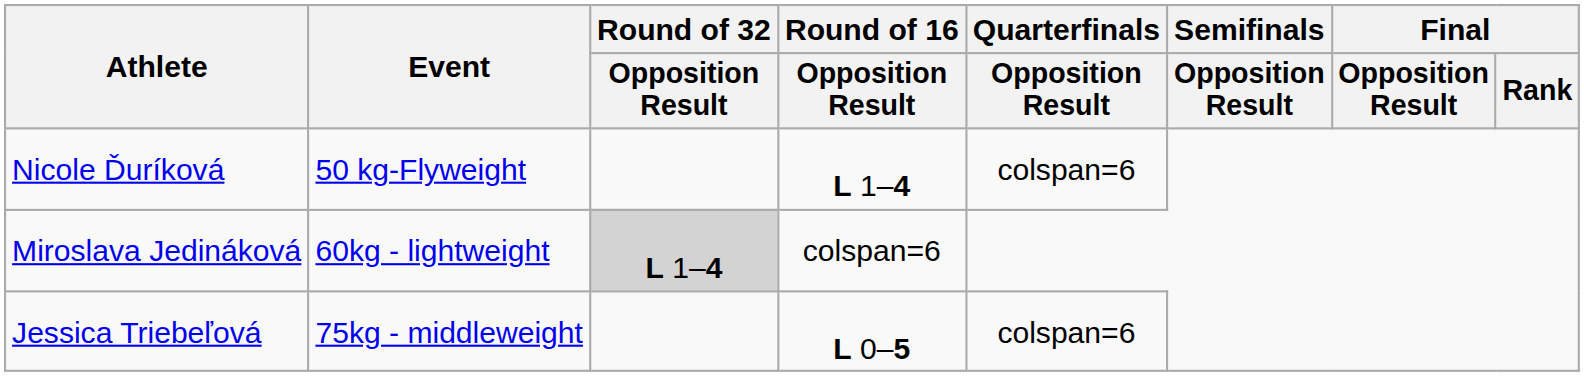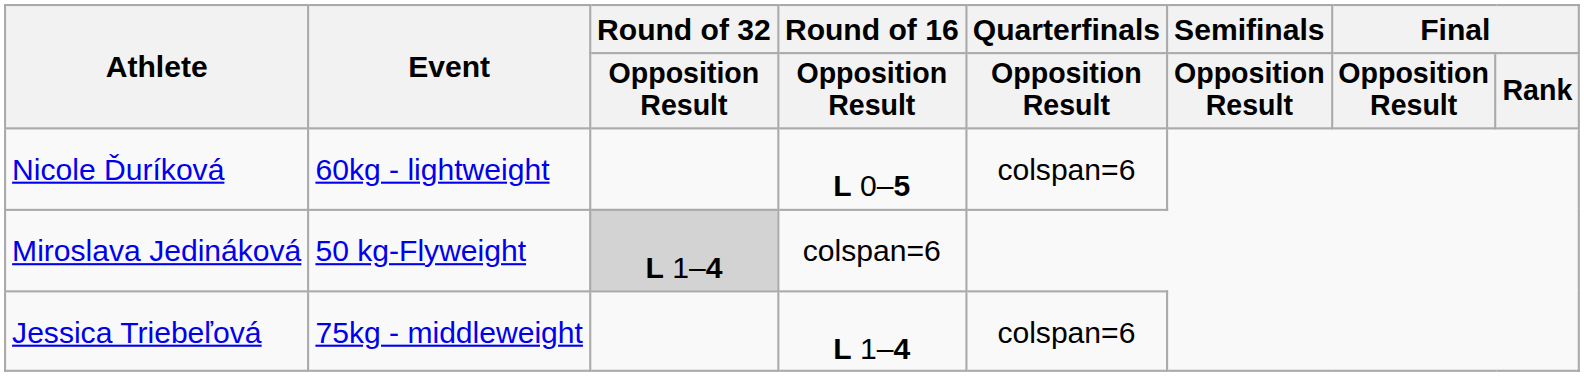(421, 170) 50 kg-Flyweight -> (432, 170) 60kg - lightweight
(872, 186) L 1–4 -> (872, 186) L 0–5
(432, 251) 60kg - lightweight -> (421, 251) 50 kg-Flyweight
(872, 348) L 0–5 -> (872, 348) L 1–4
